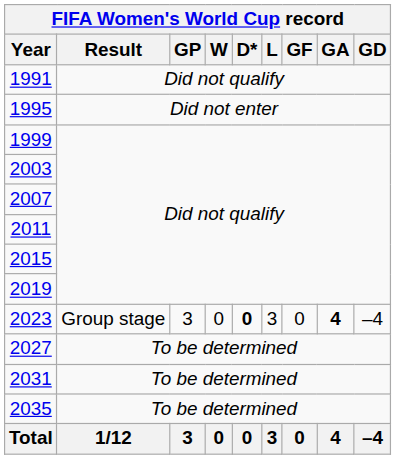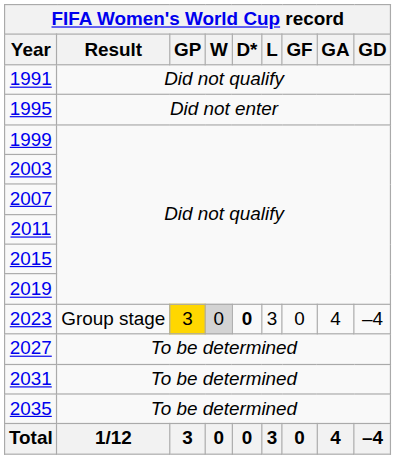(188, 318) no background -> (188, 318) gold background
(219, 318) no background -> (219, 318) lightgrey background
(335, 318) bold -> (335, 318) normal
